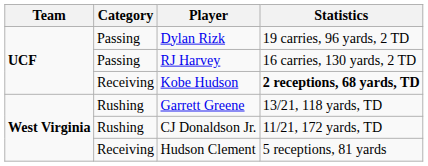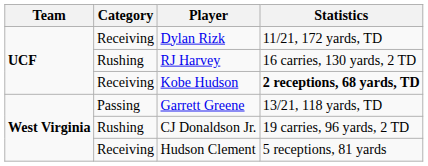(118, 38) Passing -> (125, 38) Receiving
(336, 38) 19 carries, 96 yards, 2 TD -> (322, 38) 11/21, 172 yards, TD
(118, 60) Passing -> (120, 60) Rushing
(120, 105) Rushing -> (118, 105) Passing
(322, 127) 11/21, 172 yards, TD -> (336, 127) 19 carries, 96 yards, 2 TD
